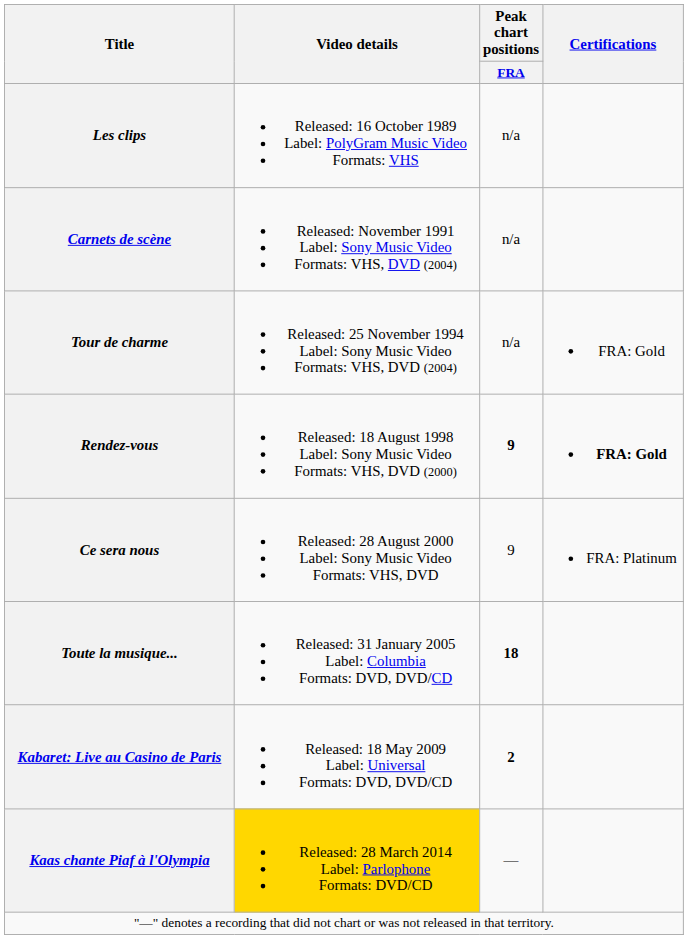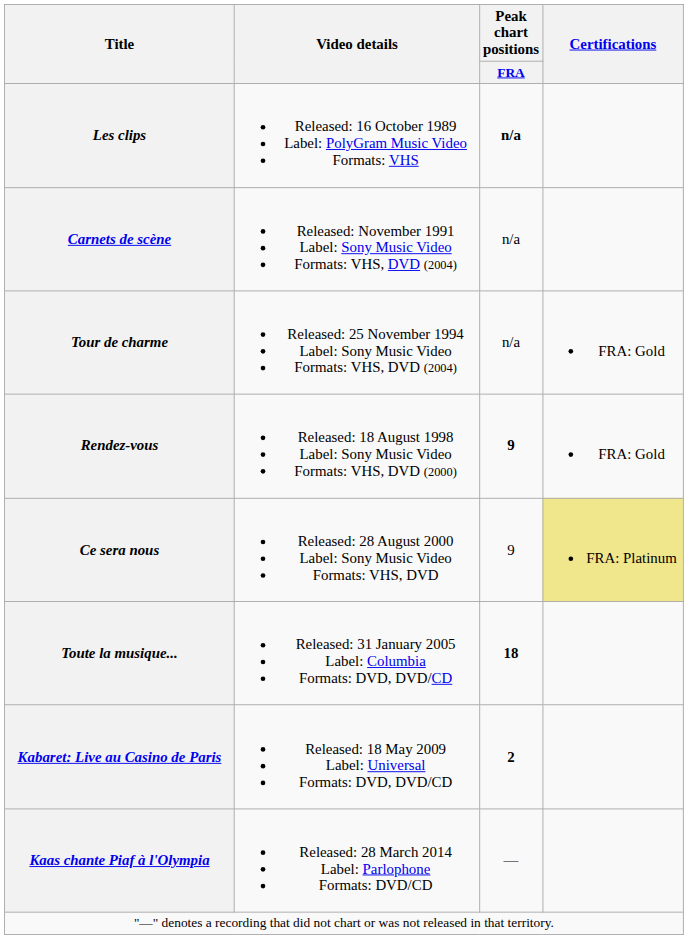(511, 135) normal -> (511, 135) bold
(613, 455) bold -> (613, 455) normal
(613, 558) no background -> (613, 558) khaki background
(357, 869) gold background -> (357, 869) no background
